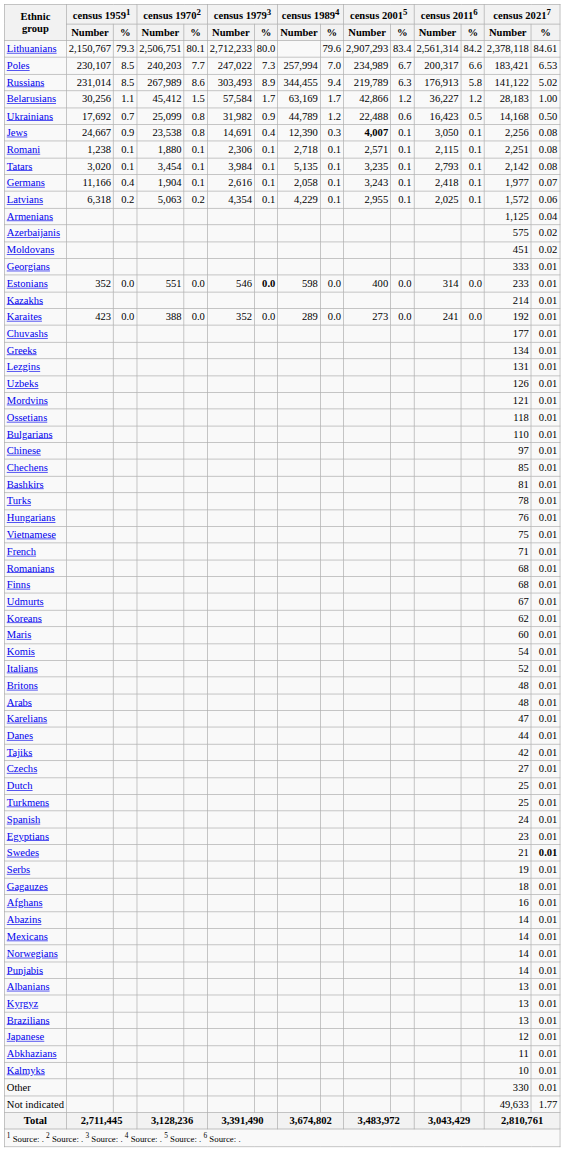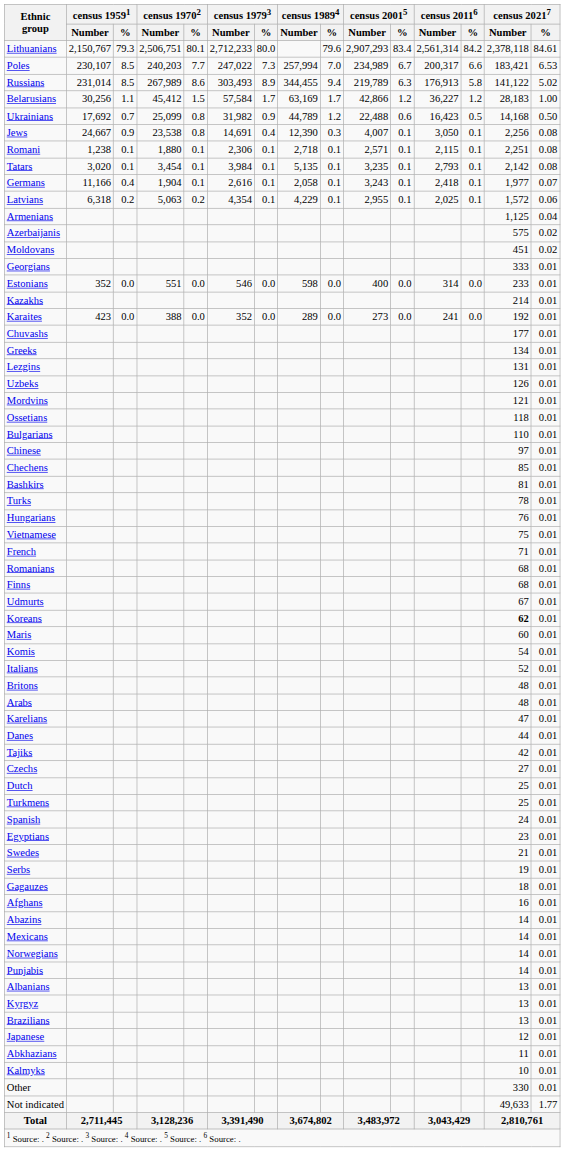(376, 132) bold -> (376, 132) normal
(269, 283) bold -> (269, 283) normal
(523, 618) normal -> (523, 618) bold
(548, 853) bold -> (548, 853) normal
